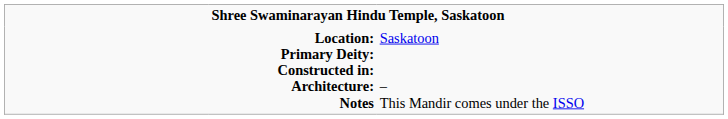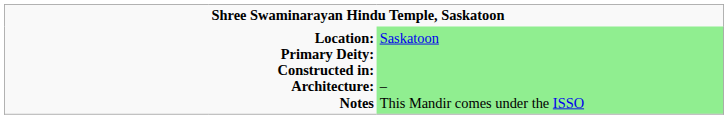(482, 70) no background -> (482, 70) lightgreen background
